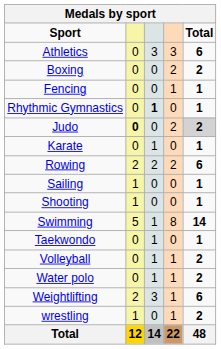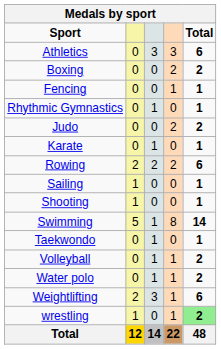(154, 108) bold -> (154, 108) normal
(135, 127) bold -> (135, 127) normal
(199, 127) lightgrey background -> (199, 127) no background
(199, 315) no background -> (199, 315) lightgreen background
